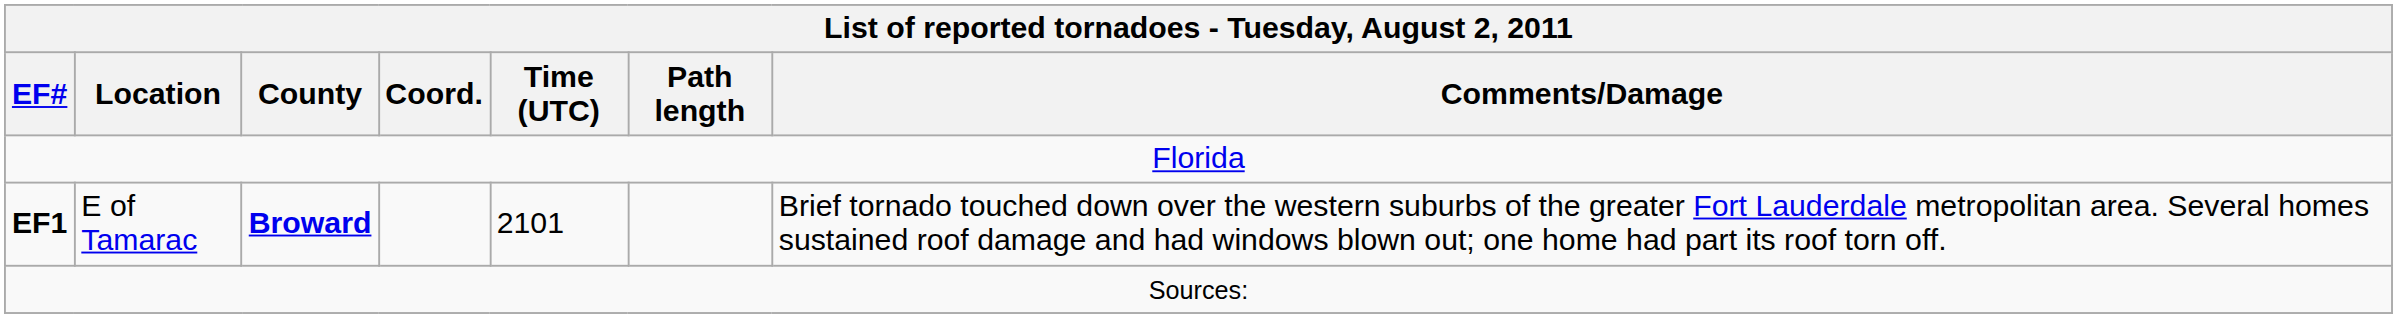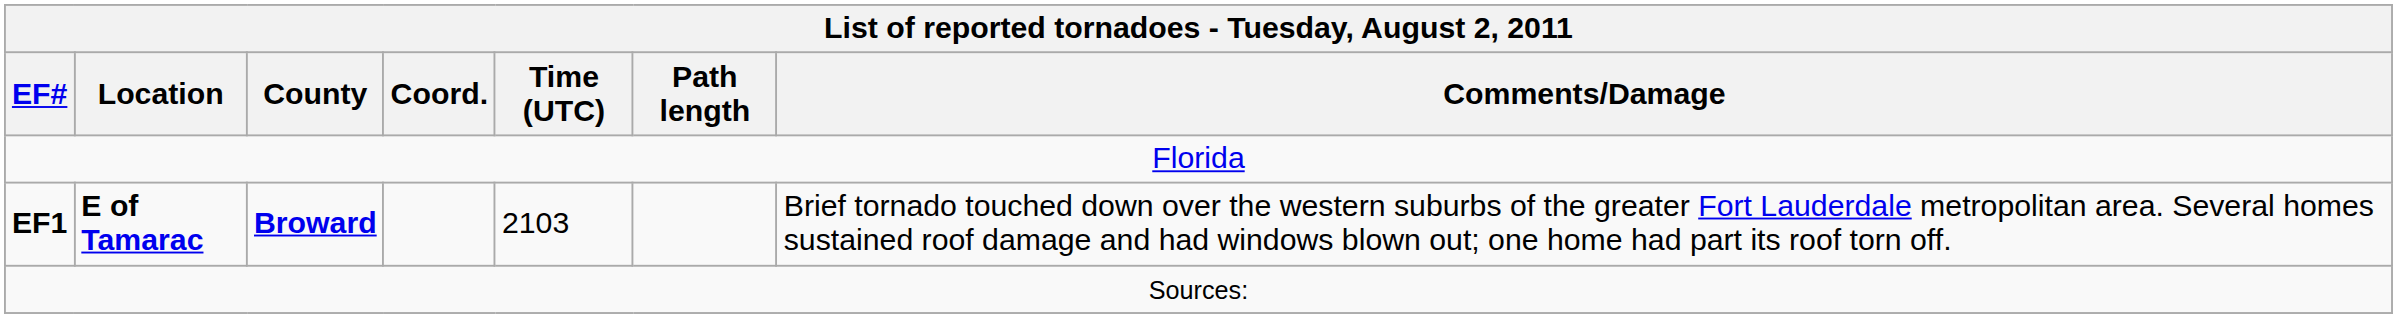(139, 223) normal -> (142, 223) bold
(530, 223) 2101 -> (536, 223) 2103
